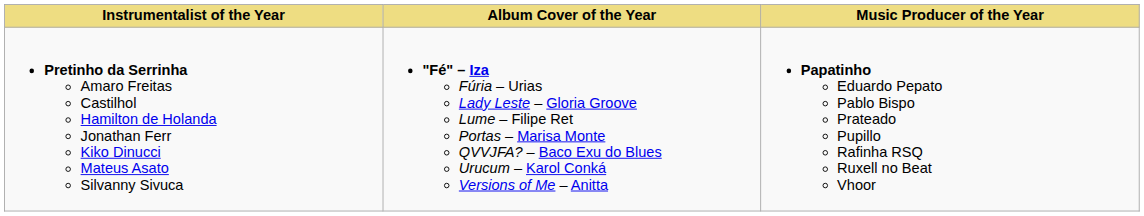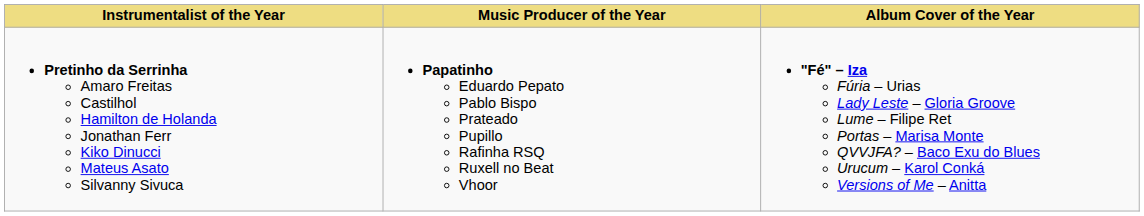columns swapped: (950, 16) <-> (572, 16)
